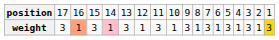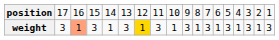(110, 28) pink background -> (110, 28) no background
(142, 28) no background -> (142, 28) gold background
(269, 28) gold background -> (269, 28) no background
